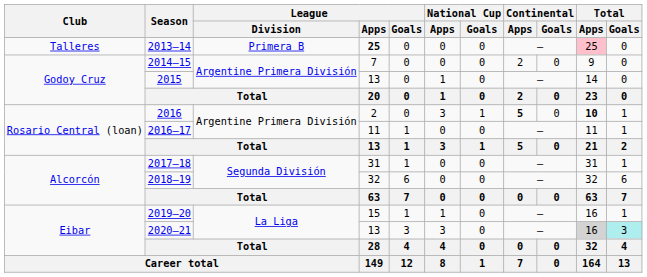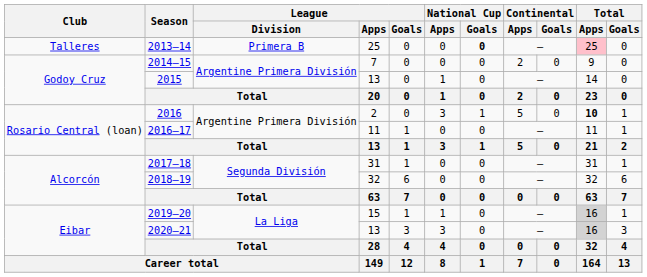(374, 46) bold -> (374, 46) normal
(482, 46) normal -> (482, 46) bold
(520, 113) bold -> (520, 113) normal
(591, 214) no background -> (591, 214) lightgrey background
(624, 230) paleturquoise background -> (624, 230) no background
